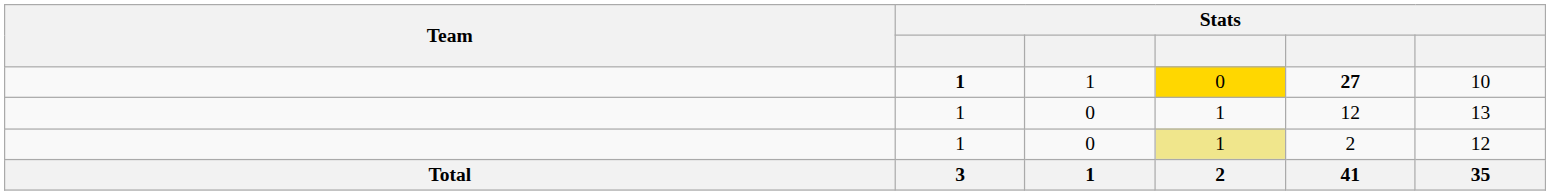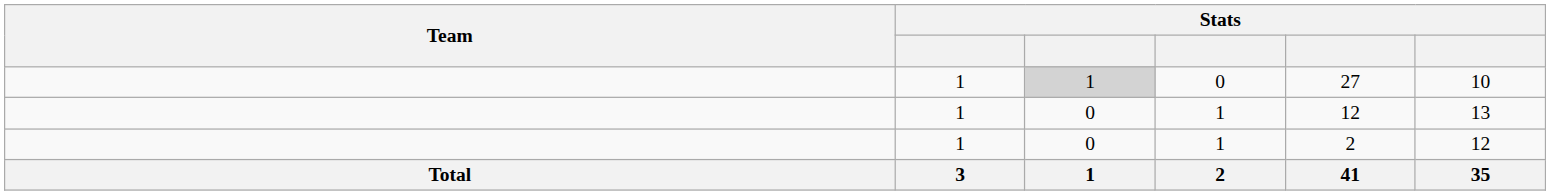(960, 81) bold -> (960, 81) normal
(1090, 81) no background -> (1090, 81) lightgrey background
(1220, 81) gold background -> (1220, 81) no background
(1350, 81) bold -> (1350, 81) normal
(1220, 143) khaki background -> (1220, 143) no background
